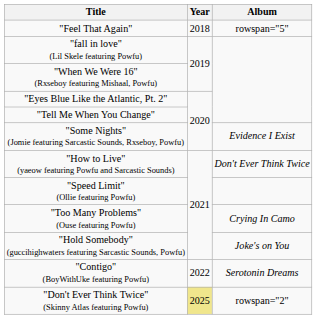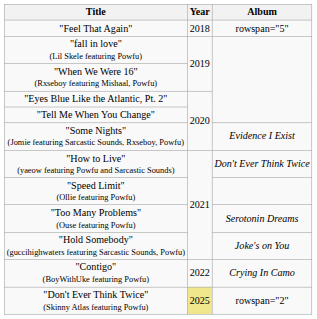(262, 218) Crying In Camo -> (262, 218) Serotonin Dreams
(262, 273) Serotonin Dreams -> (262, 273) Crying In Camo
